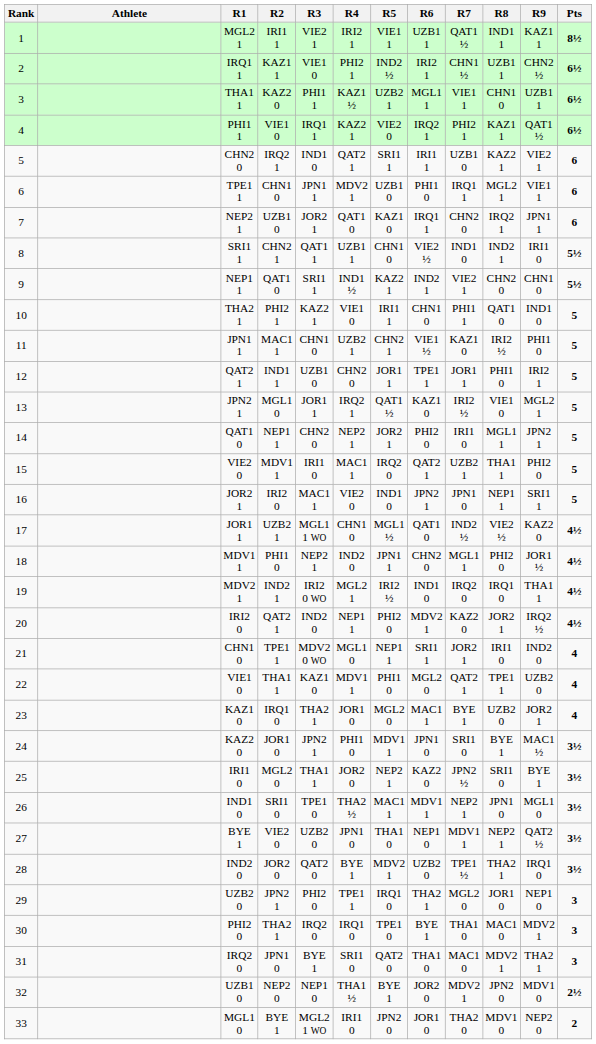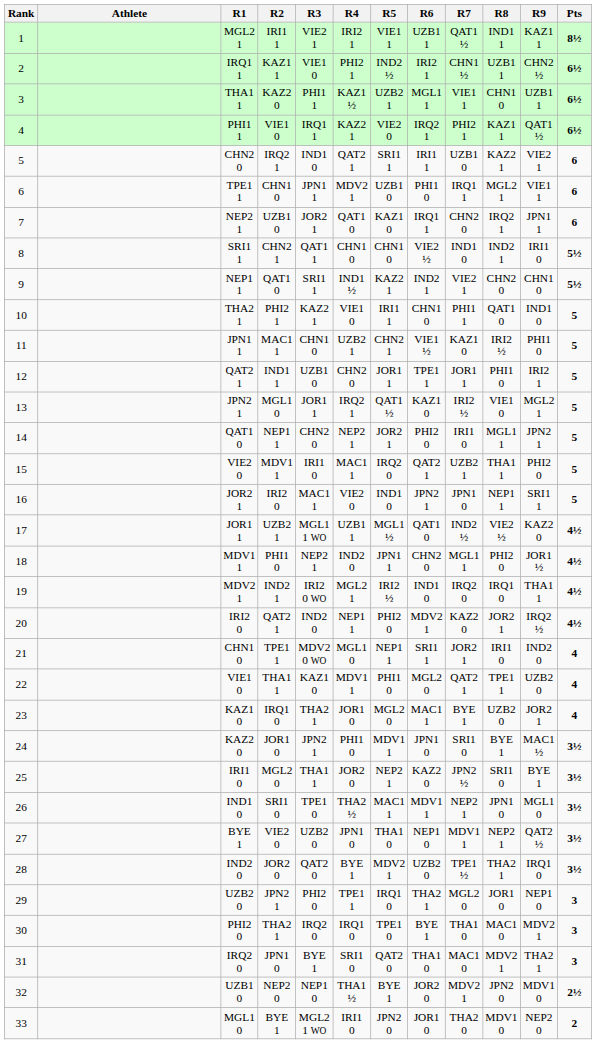(352, 253) UZB1 1 -> (352, 253) CHN1 0
(352, 530) CHN1 0 -> (352, 530) UZB1 1
